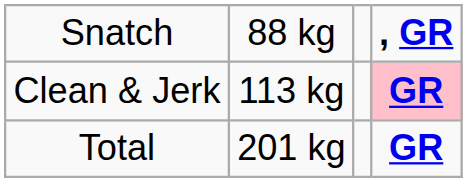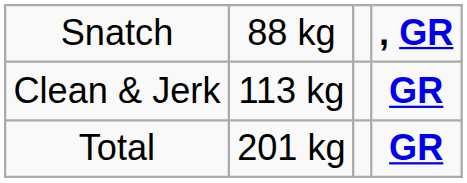(416, 90) pink background -> (416, 90) no background
